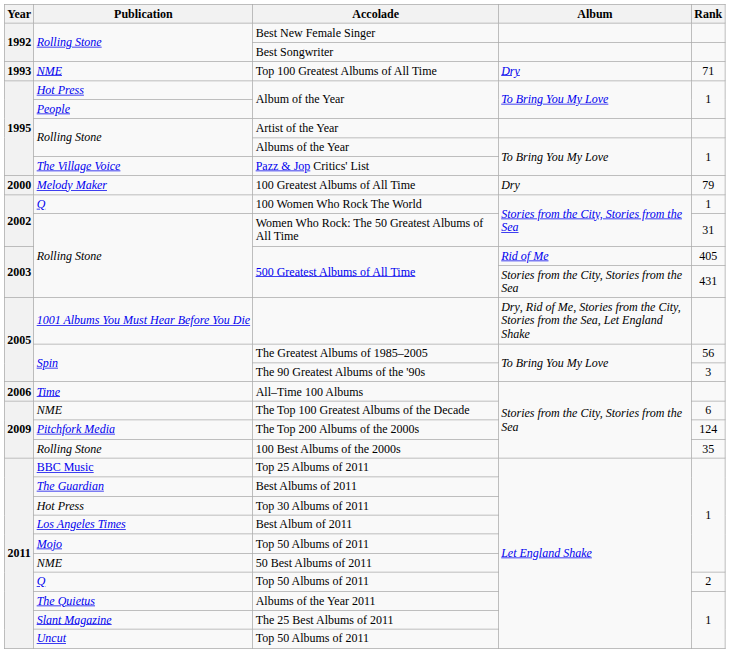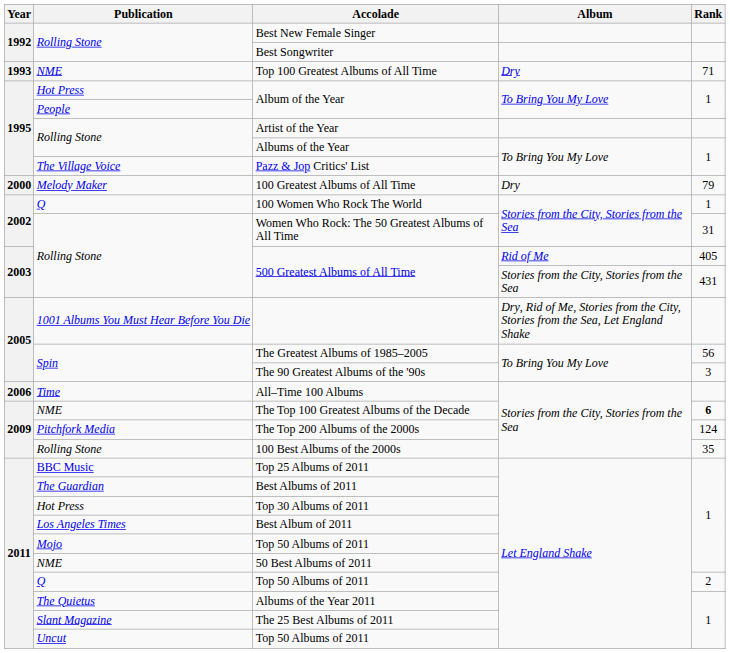(708, 410) normal -> (708, 410) bold
